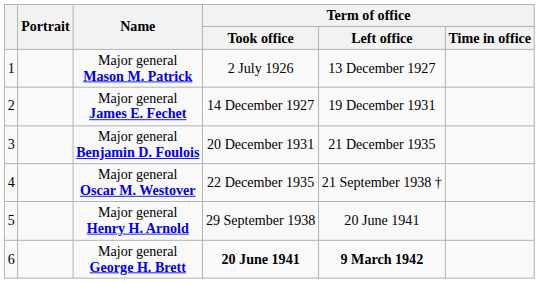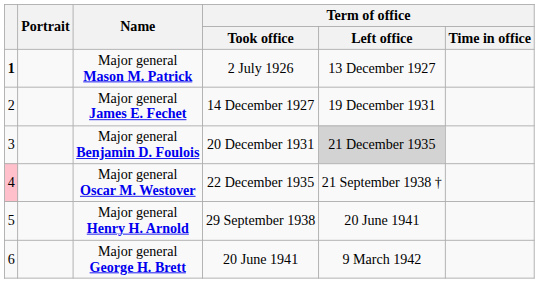(11, 68) normal -> (11, 68) bold
(382, 144) no background -> (382, 144) lightgrey background
(11, 182) no background -> (11, 182) pink background
(261, 259) bold -> (261, 259) normal
(382, 259) bold -> (382, 259) normal
